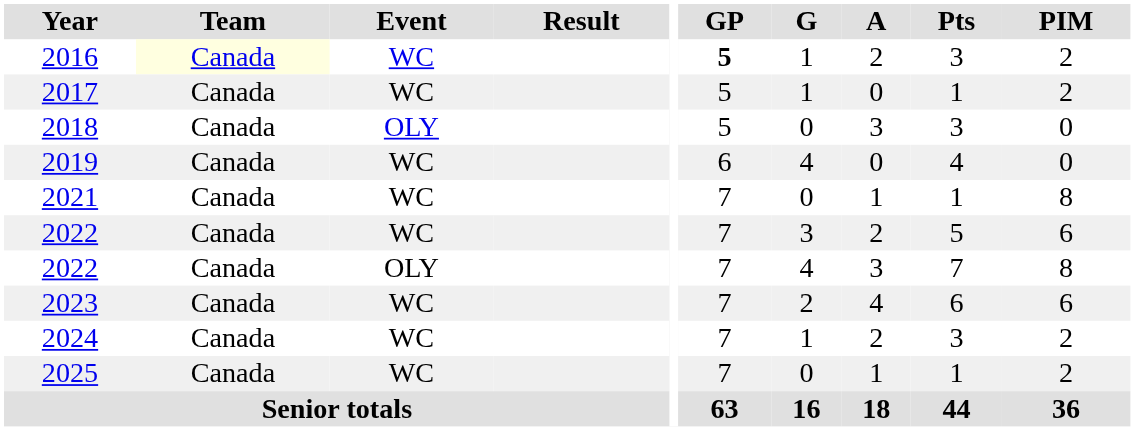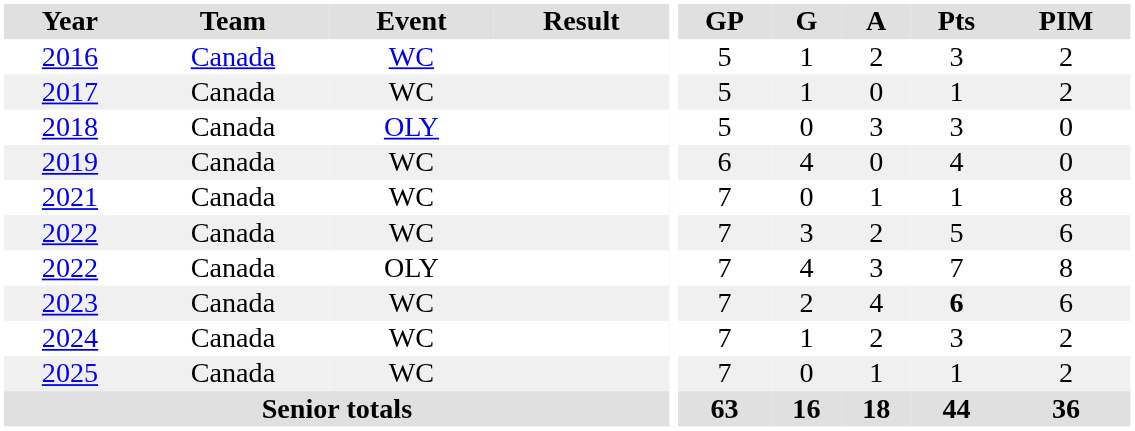(233, 56) lightyellow background -> (233, 56) no background
(724, 56) bold -> (724, 56) normal
(956, 302) normal -> (956, 302) bold
